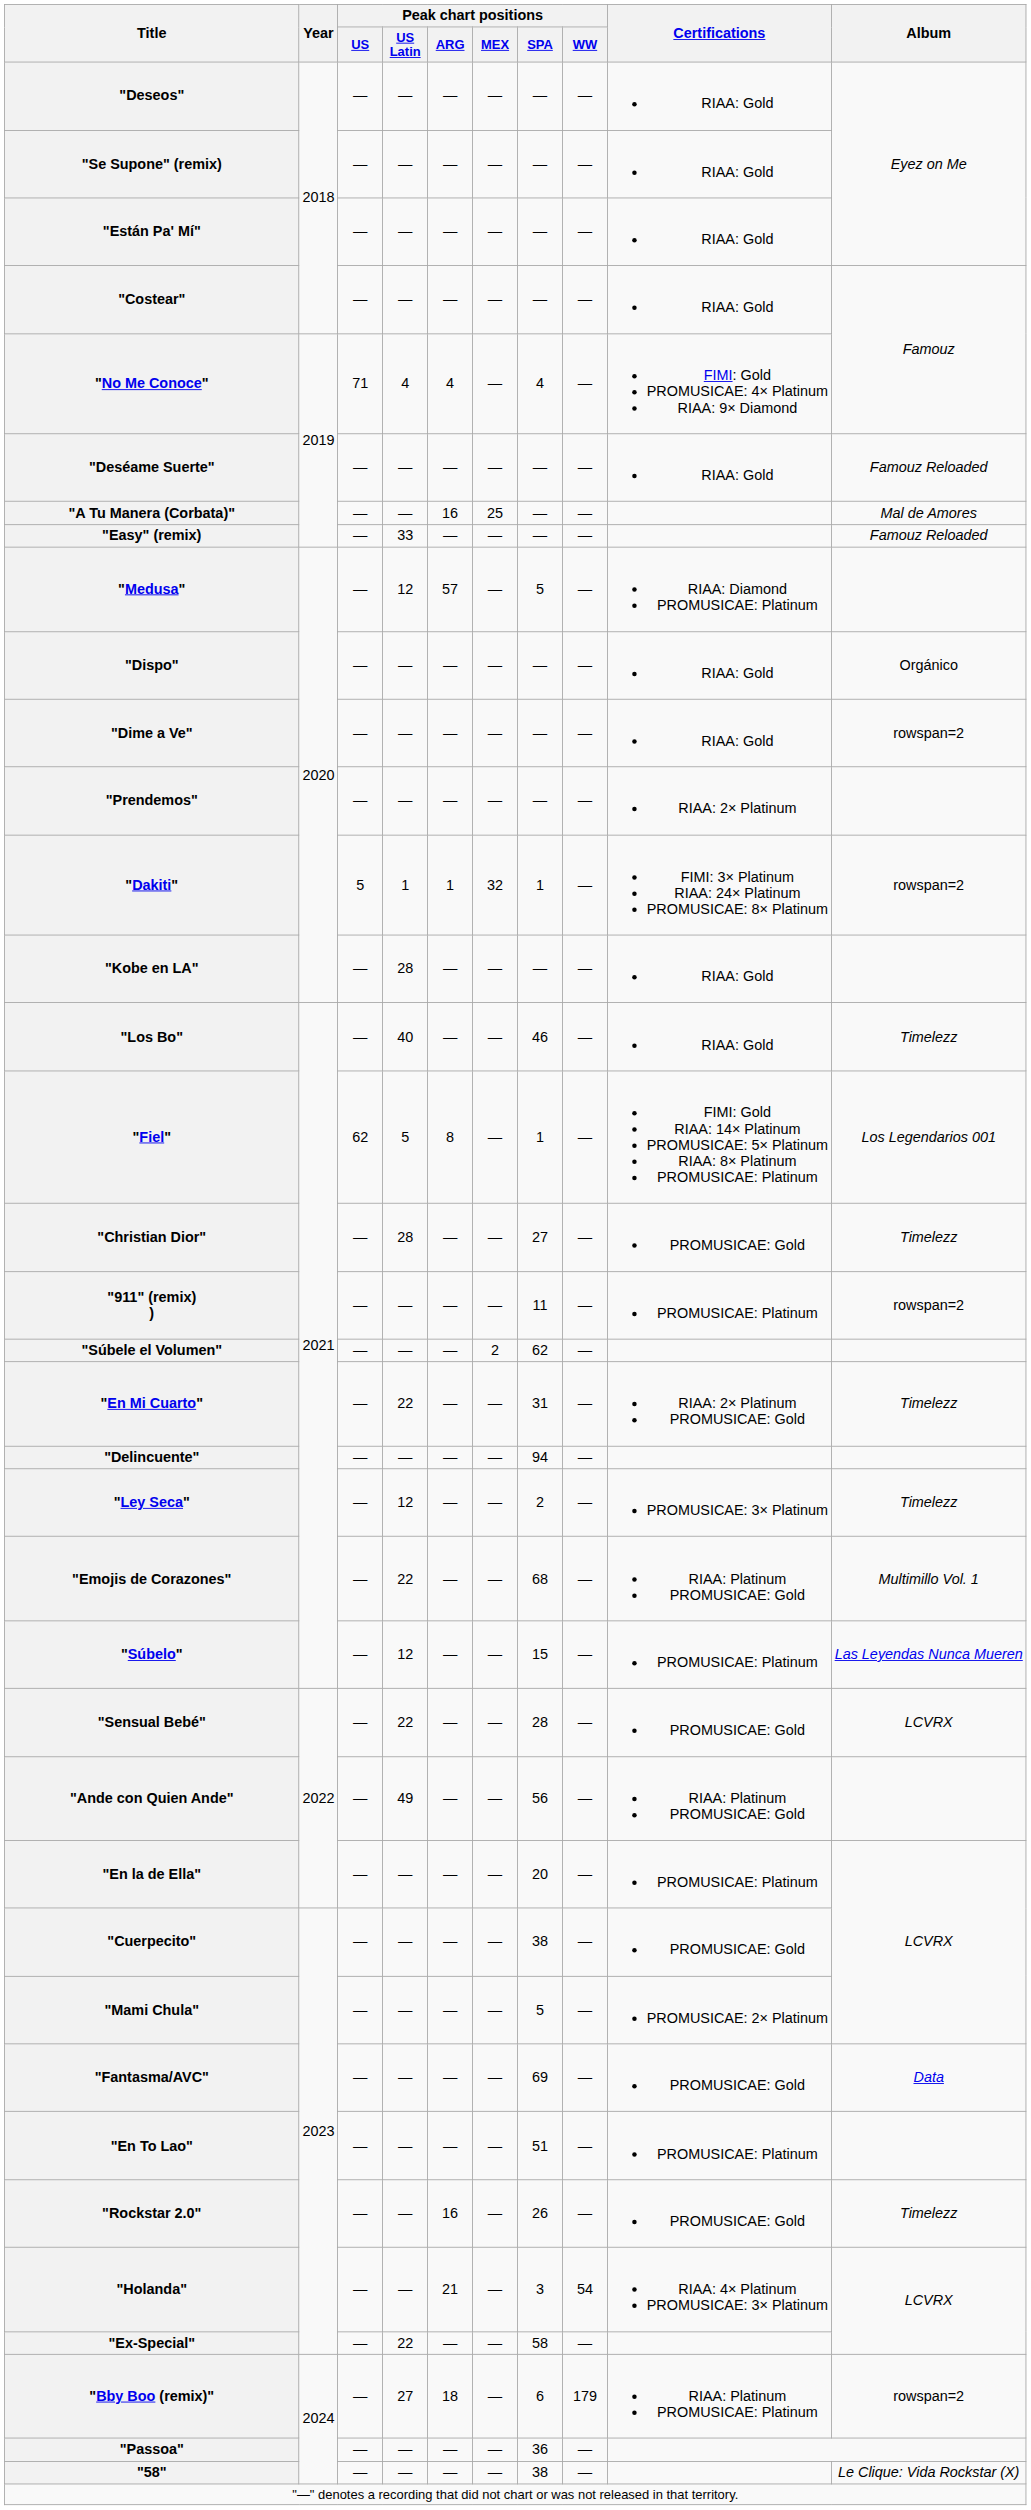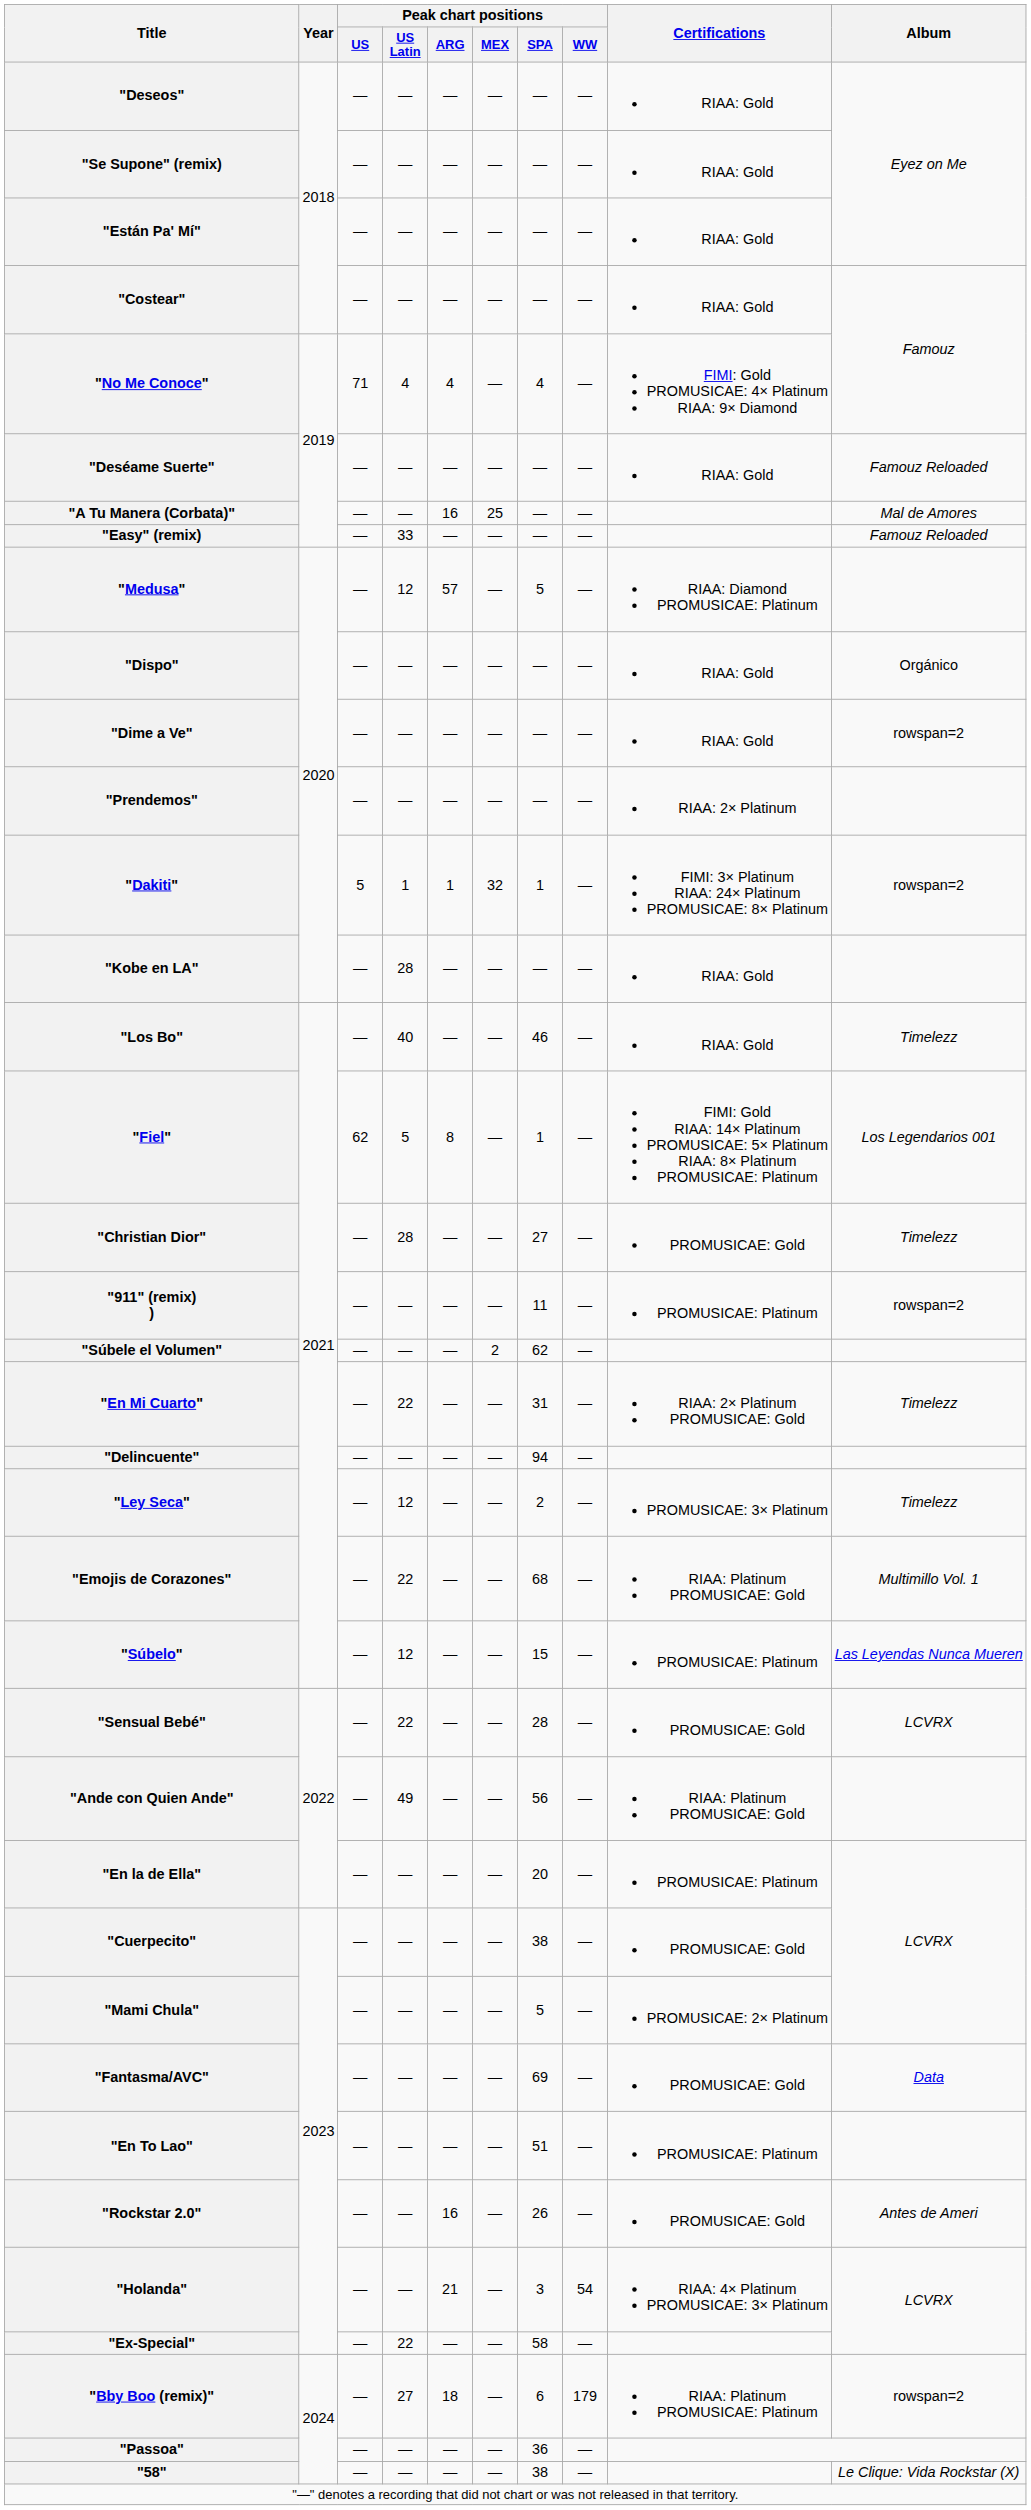(929, 2213) Timelezz -> (929, 2213) Antes de Ameri
